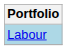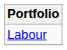(27, 34) lightblue background -> (27, 34) no background
